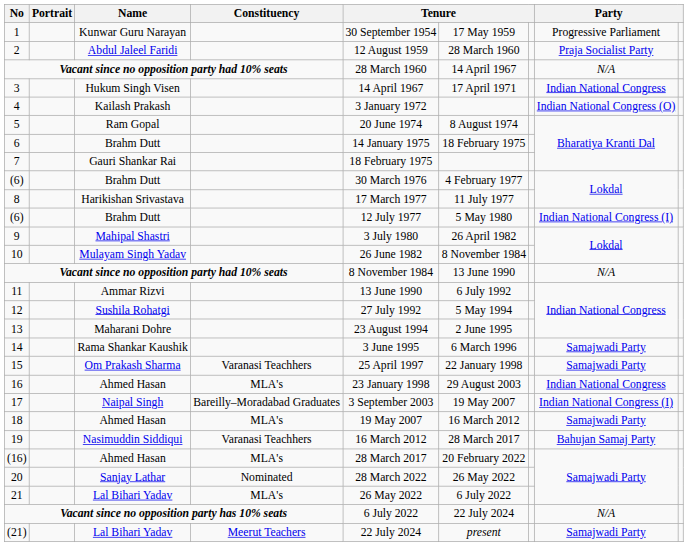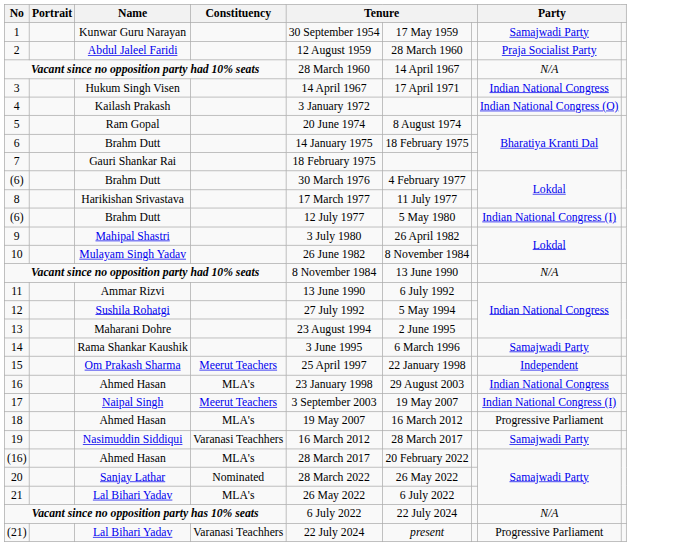(606, 32) Progressive Parliament -> (549, 32) Samajwadi Party
(267, 365) Varanasi Teachhers -> (238, 365) Meerut Teachers
(606, 365) Samajwadi Party -> (549, 365) Independent
(267, 402) Bareilly–Moradabad Graduates -> (238, 402) Meerut Teachers
(606, 421) Samajwadi Party -> (549, 421) Progressive Parliament
(606, 439) Bahujan Samaj Party -> (549, 439) Samajwadi Party
(267, 532) Meerut Teachers -> (238, 532) Varanasi Teachhers
(606, 532) Samajwadi Party -> (549, 532) Progressive Parliament
